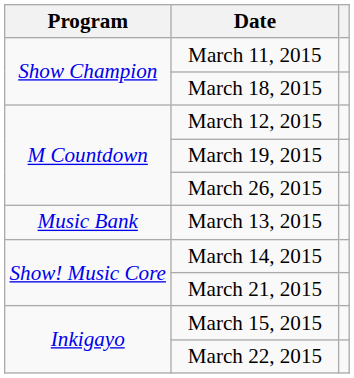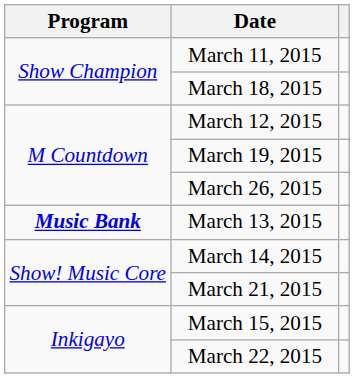(88, 222) normal -> (88, 222) bold
